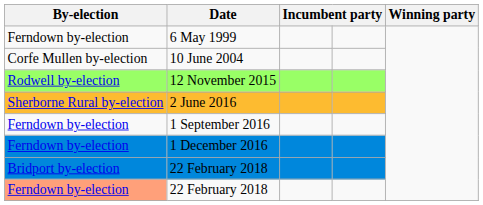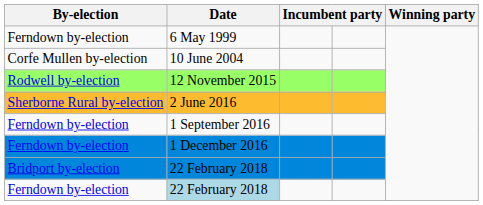(68, 189) lightsalmon background -> (68, 189) no background
(219, 189) no background -> (219, 189) lightblue background
